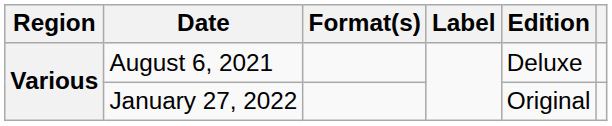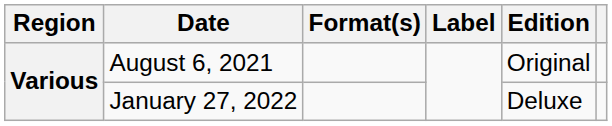(545, 62) Deluxe -> (549, 62) Original
(549, 100) Original -> (545, 100) Deluxe
